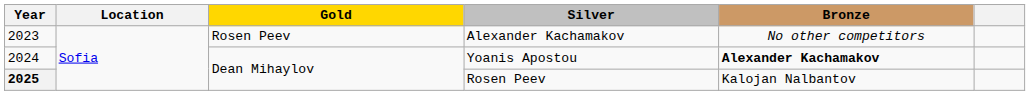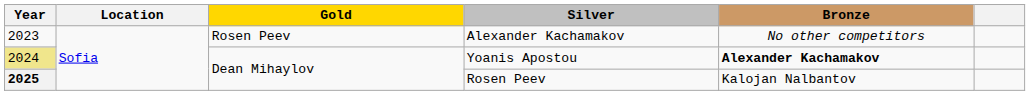(23, 58) no background -> (23, 58) khaki background
